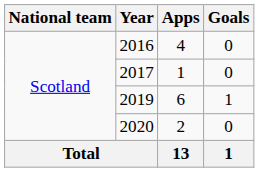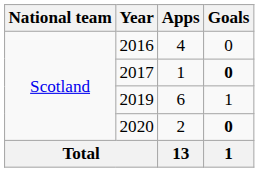(229, 72) normal -> (229, 72) bold
(229, 126) normal -> (229, 126) bold
